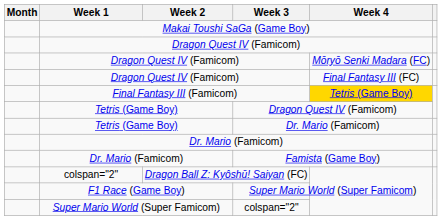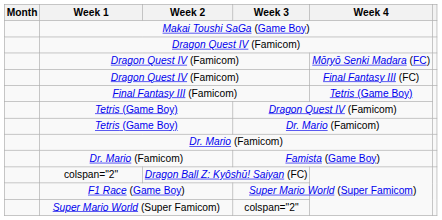(371, 93) gold background -> (371, 93) no background
